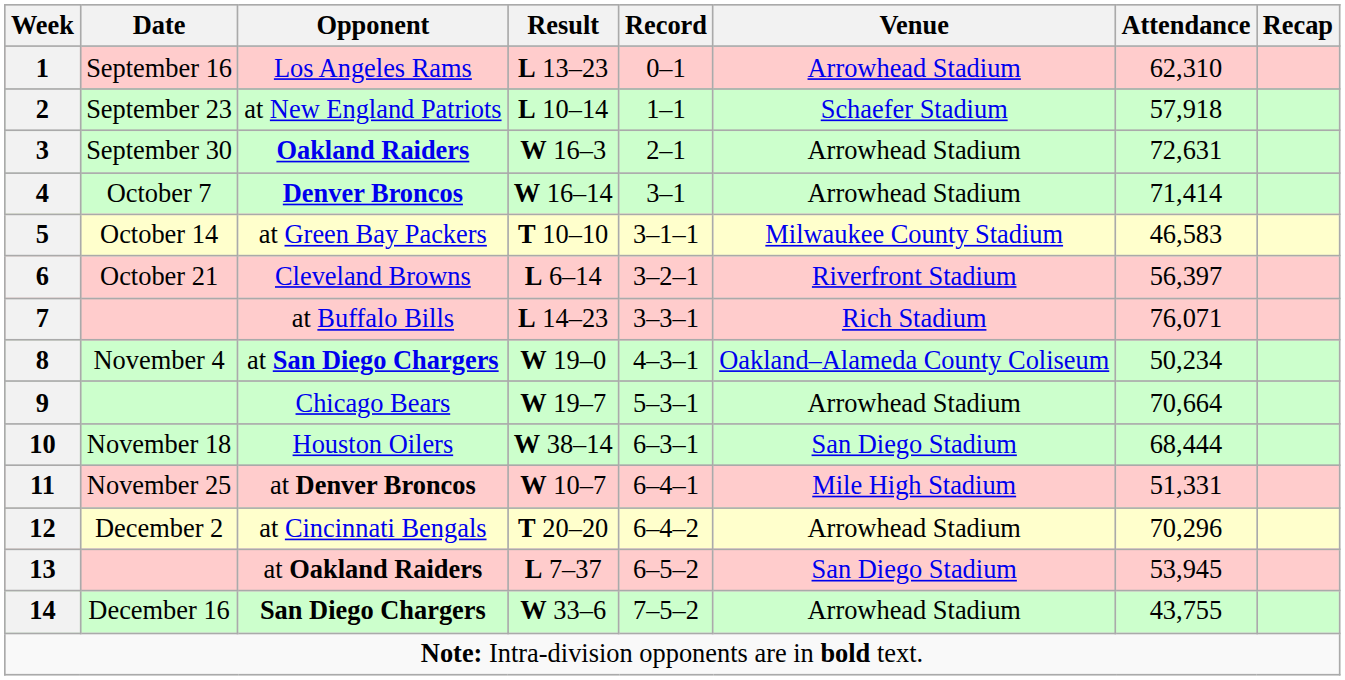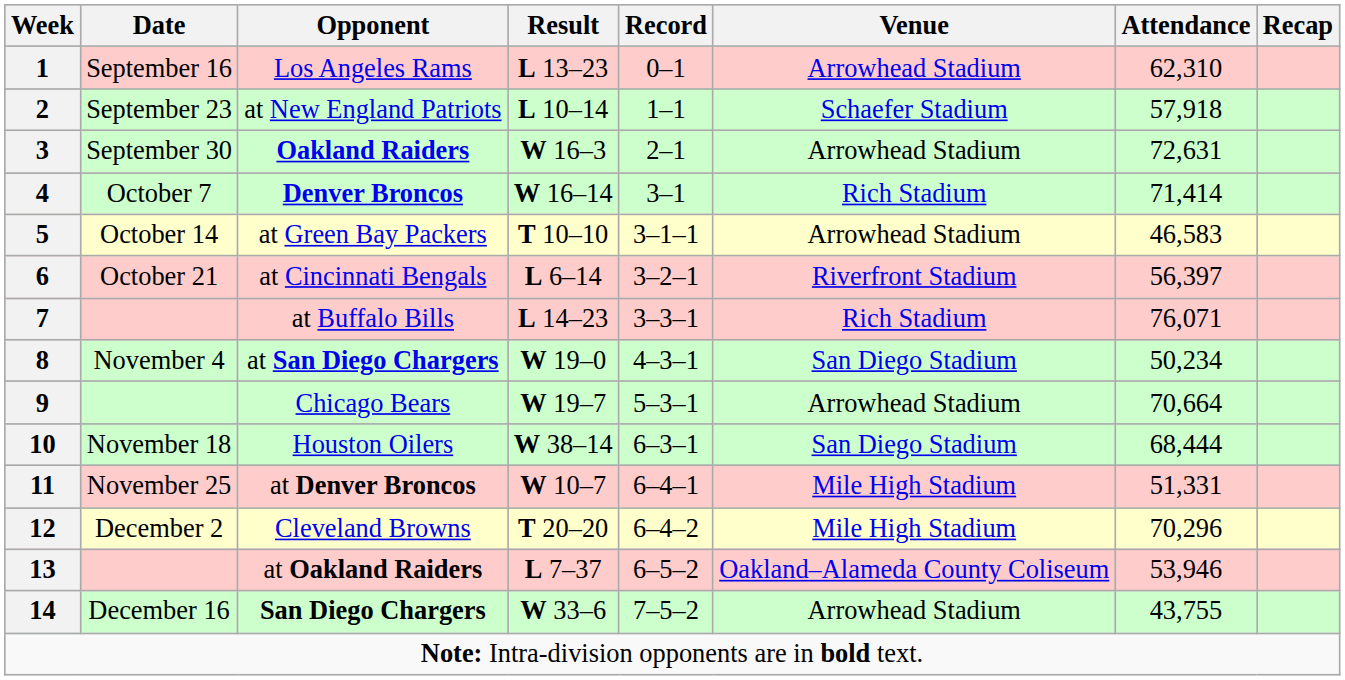(914, 192) Arrowhead Stadium -> (914, 192) Rich Stadium
(914, 234) Milwaukee County Stadium -> (914, 234) Arrowhead Stadium
(373, 276) Cleveland Browns -> (373, 276) at Cincinnati Bengals
(914, 360) Oakland–Alameda County Coliseum -> (914, 360) San Diego Stadium
(373, 527) at Cincinnati Bengals -> (373, 527) Cleveland Browns
(914, 527) Arrowhead Stadium -> (914, 527) Mile High Stadium
(914, 569) San Diego Stadium -> (914, 569) Oakland–Alameda County Coliseum
(1186, 569) 53,945 -> (1186, 569) 53,946
